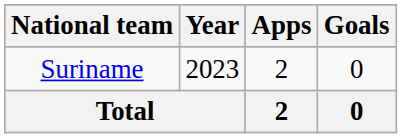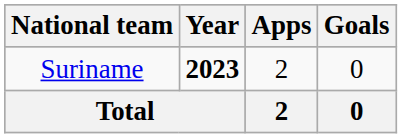(212, 68) normal -> (212, 68) bold
